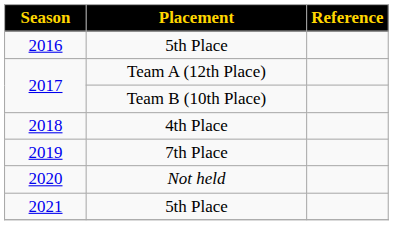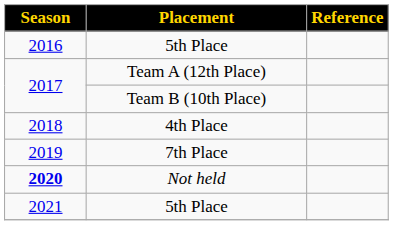(46, 179) normal -> (46, 179) bold
